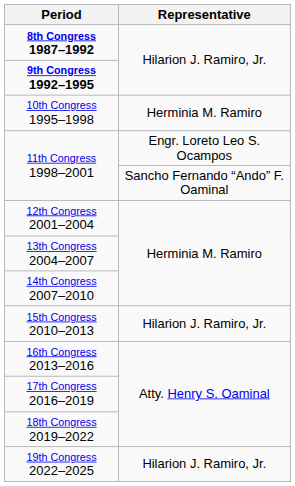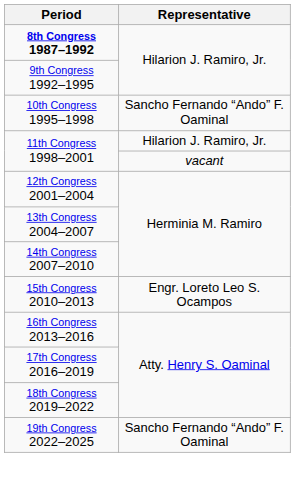(62, 77) bold -> (62, 78) normal
(204, 112) Herminia M. Ramiro -> (204, 112) Sancho Fernando “Ando” F. Oaminal
(204, 148) Engr. Loreto Leo S. Ocampos -> (204, 140) Hilarion J. Ramiro, Jr.
(204, 183) Sancho Fernando “Ando” F. Oaminal -> (204, 161) vacant
(204, 323) Hilarion J. Ramiro, Jr. -> (204, 294) Engr. Loreto Leo S. Ocampos
(204, 464) Hilarion J. Ramiro, Jr. -> (204, 435) Sancho Fernando “Ando” F. Oaminal
